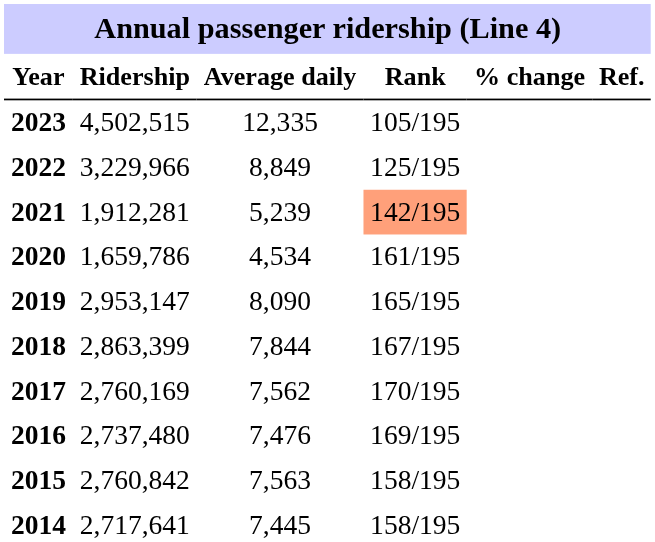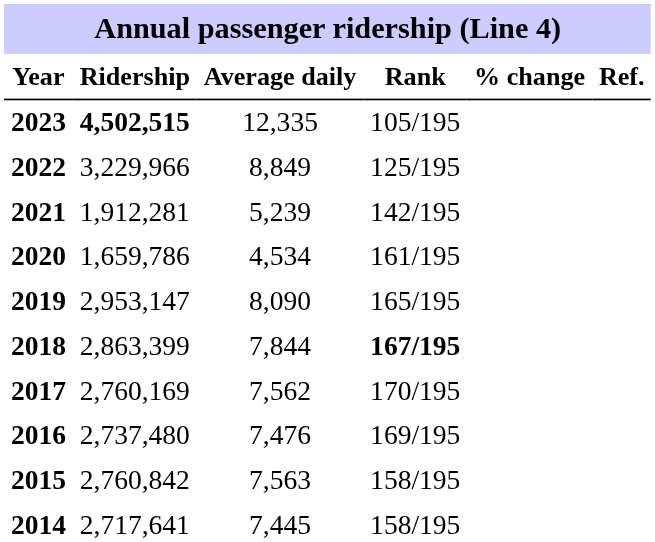(135, 122) normal -> (135, 122) bold
(415, 211) lightsalmon background -> (415, 211) no background
(415, 345) normal -> (415, 345) bold
